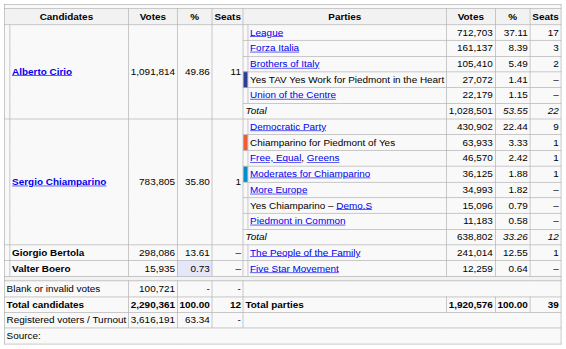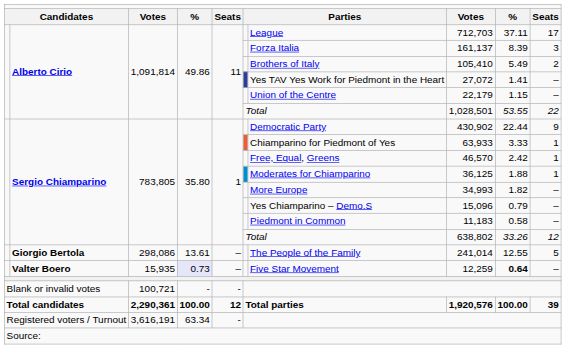(556, 252) 1 -> (556, 252) 5
(518, 268) normal -> (518, 268) bold
